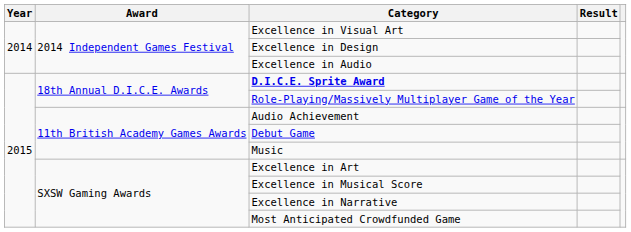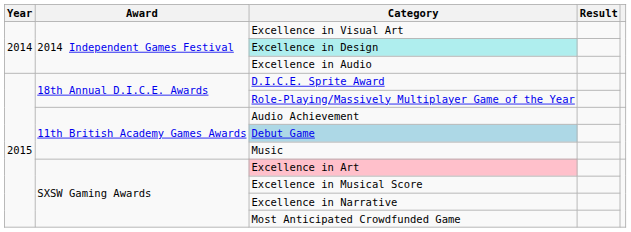(315, 47) no background -> (315, 47) paleturquoise background
(318, 82) bold -> (318, 82) normal
(283, 133) no background -> (283, 133) lightblue background
(305, 167) no background -> (305, 167) pink background
